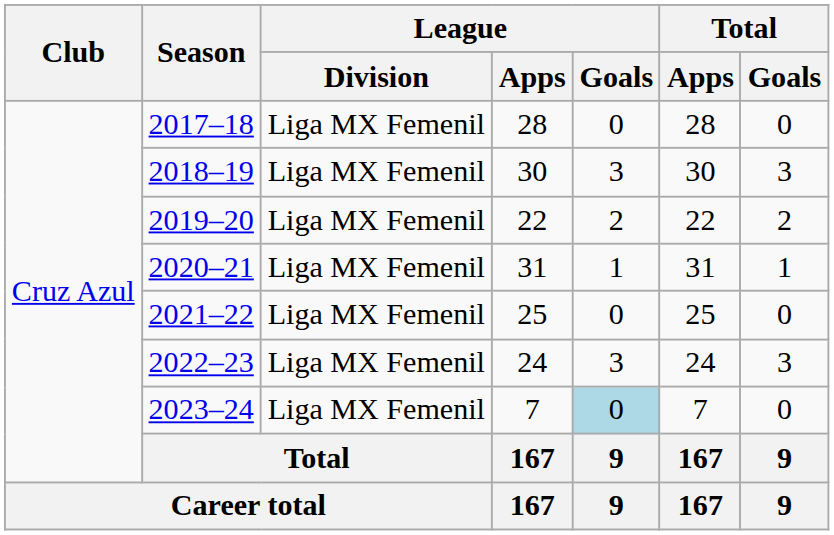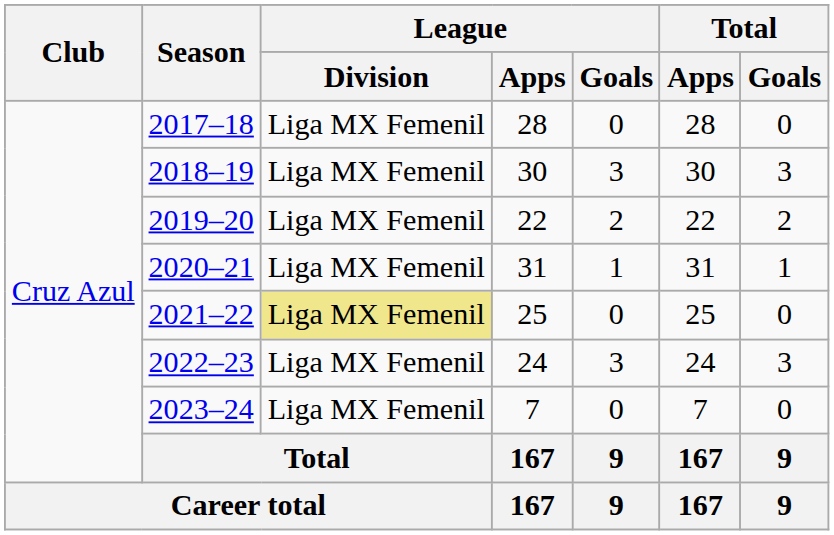(376, 314) no background -> (376, 314) khaki background
(616, 409) lightblue background -> (616, 409) no background
